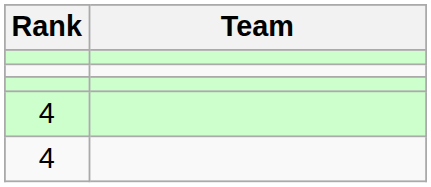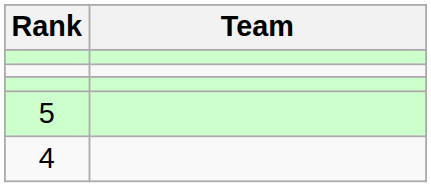(47, 112) 4 -> (47, 112) 5
